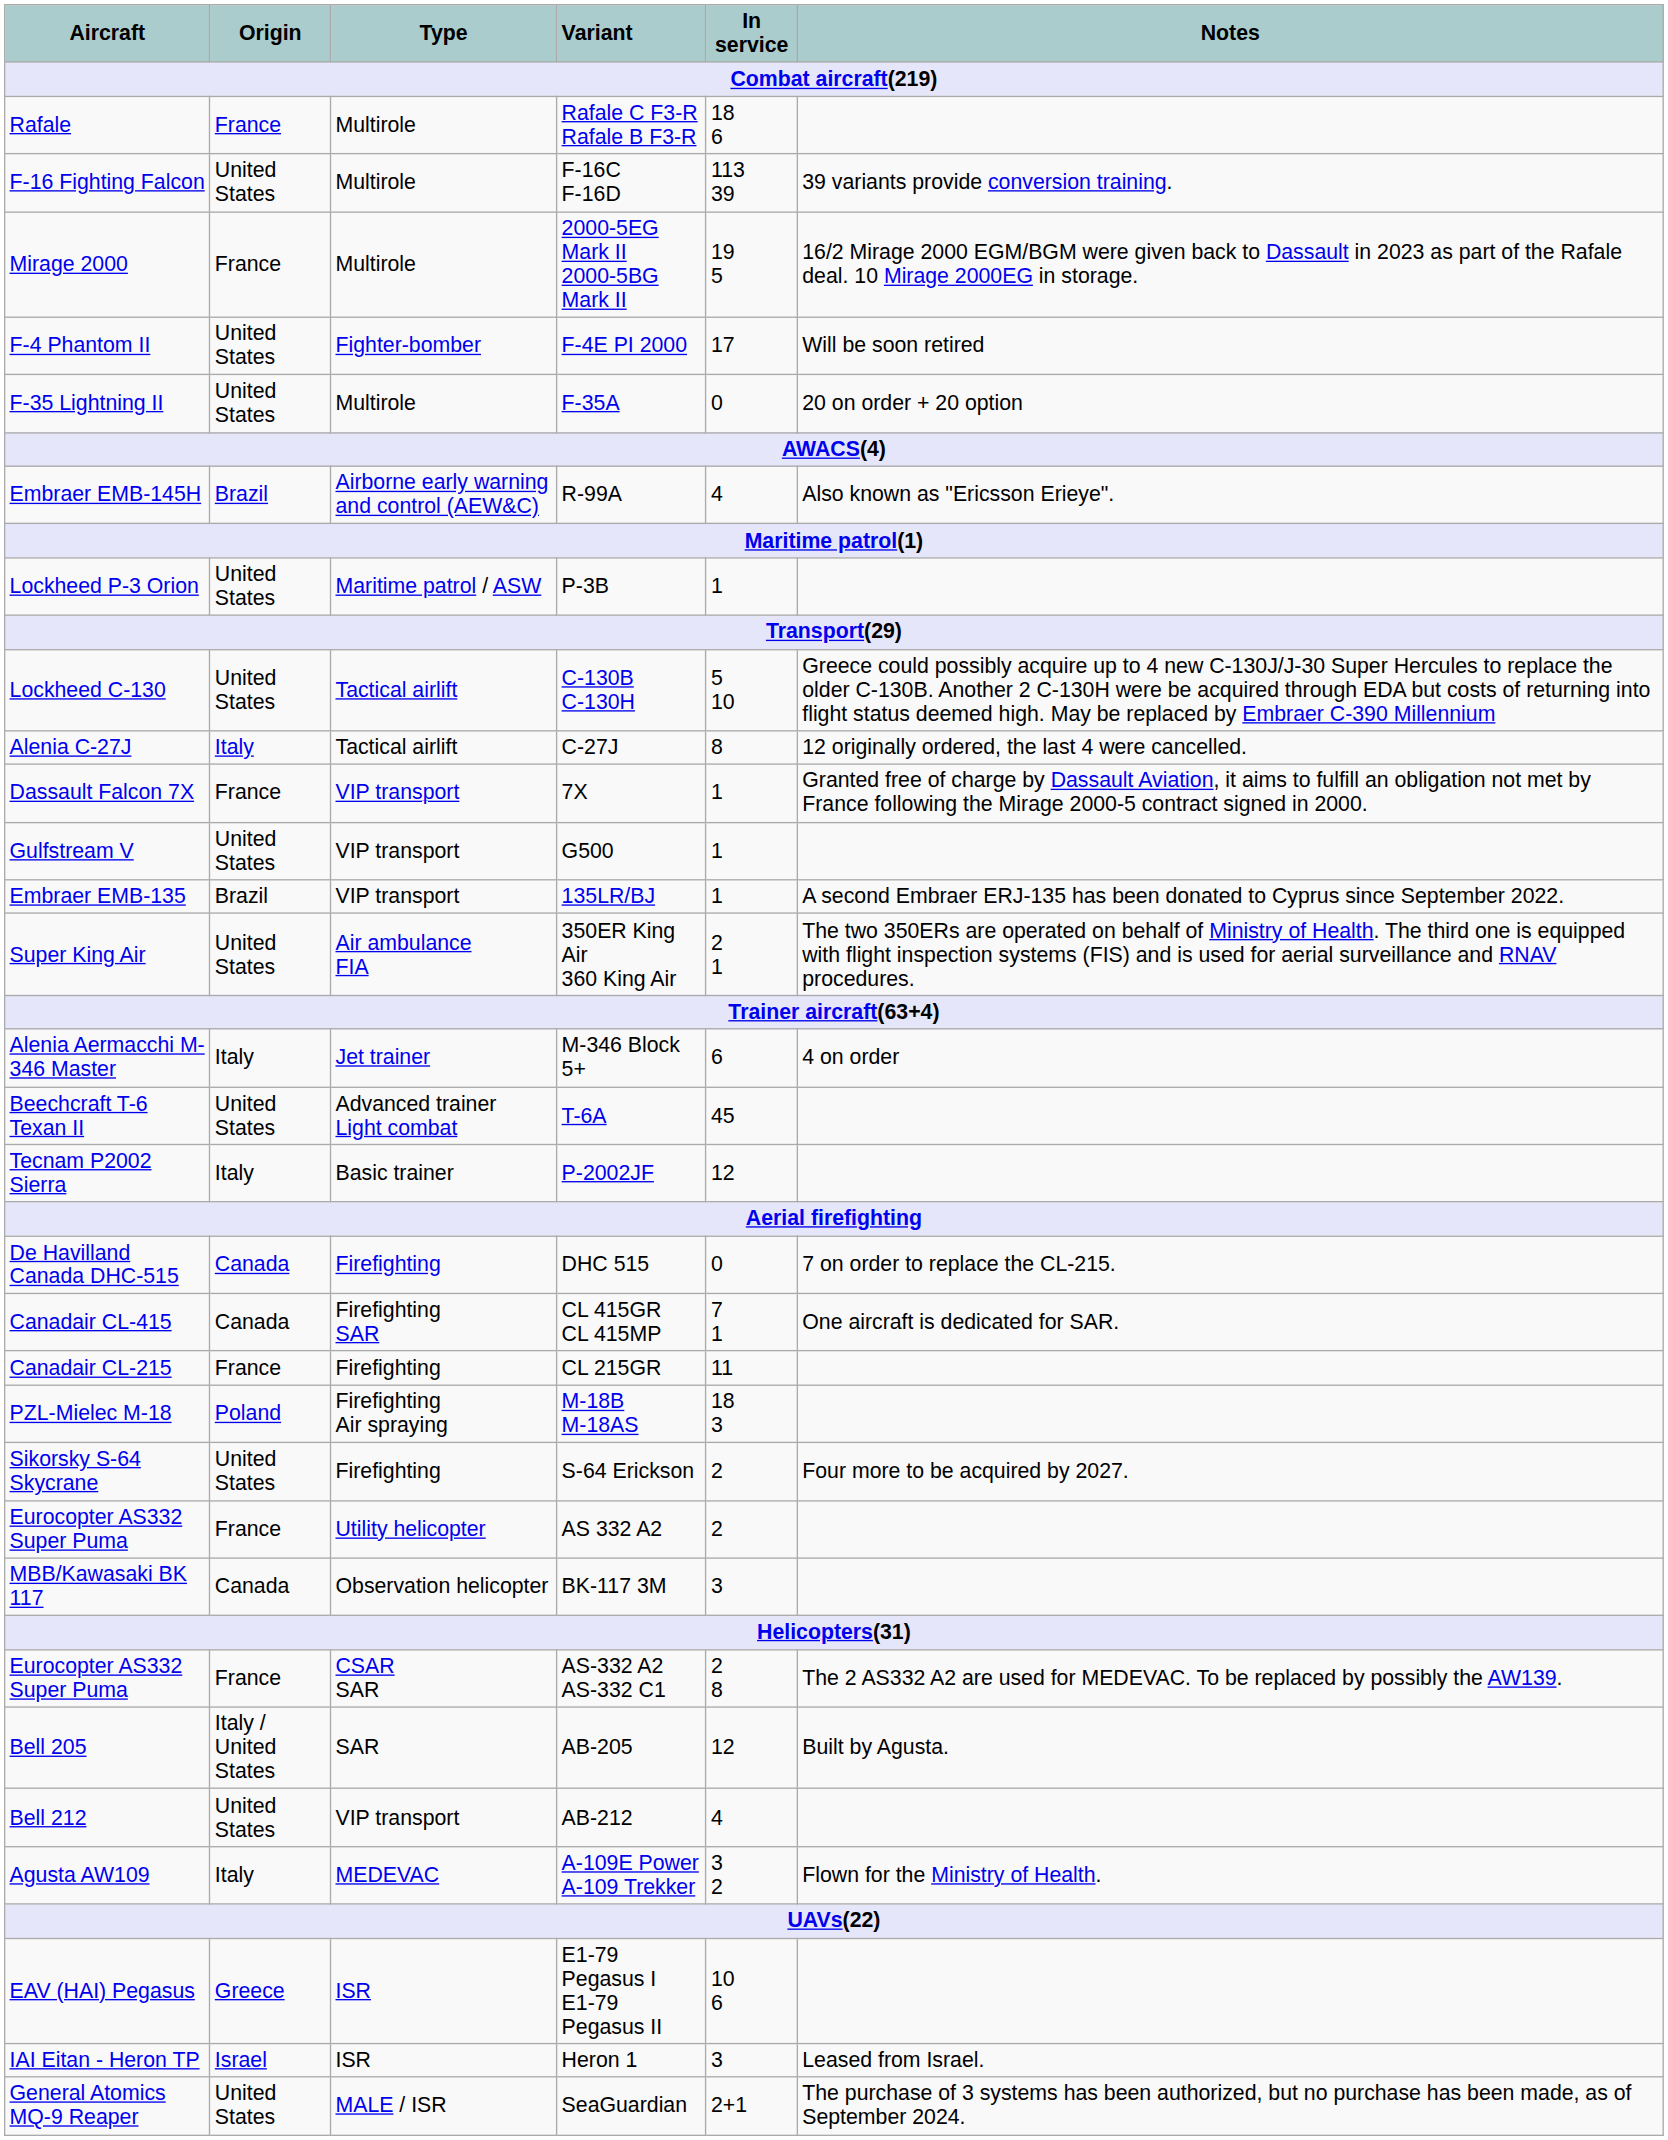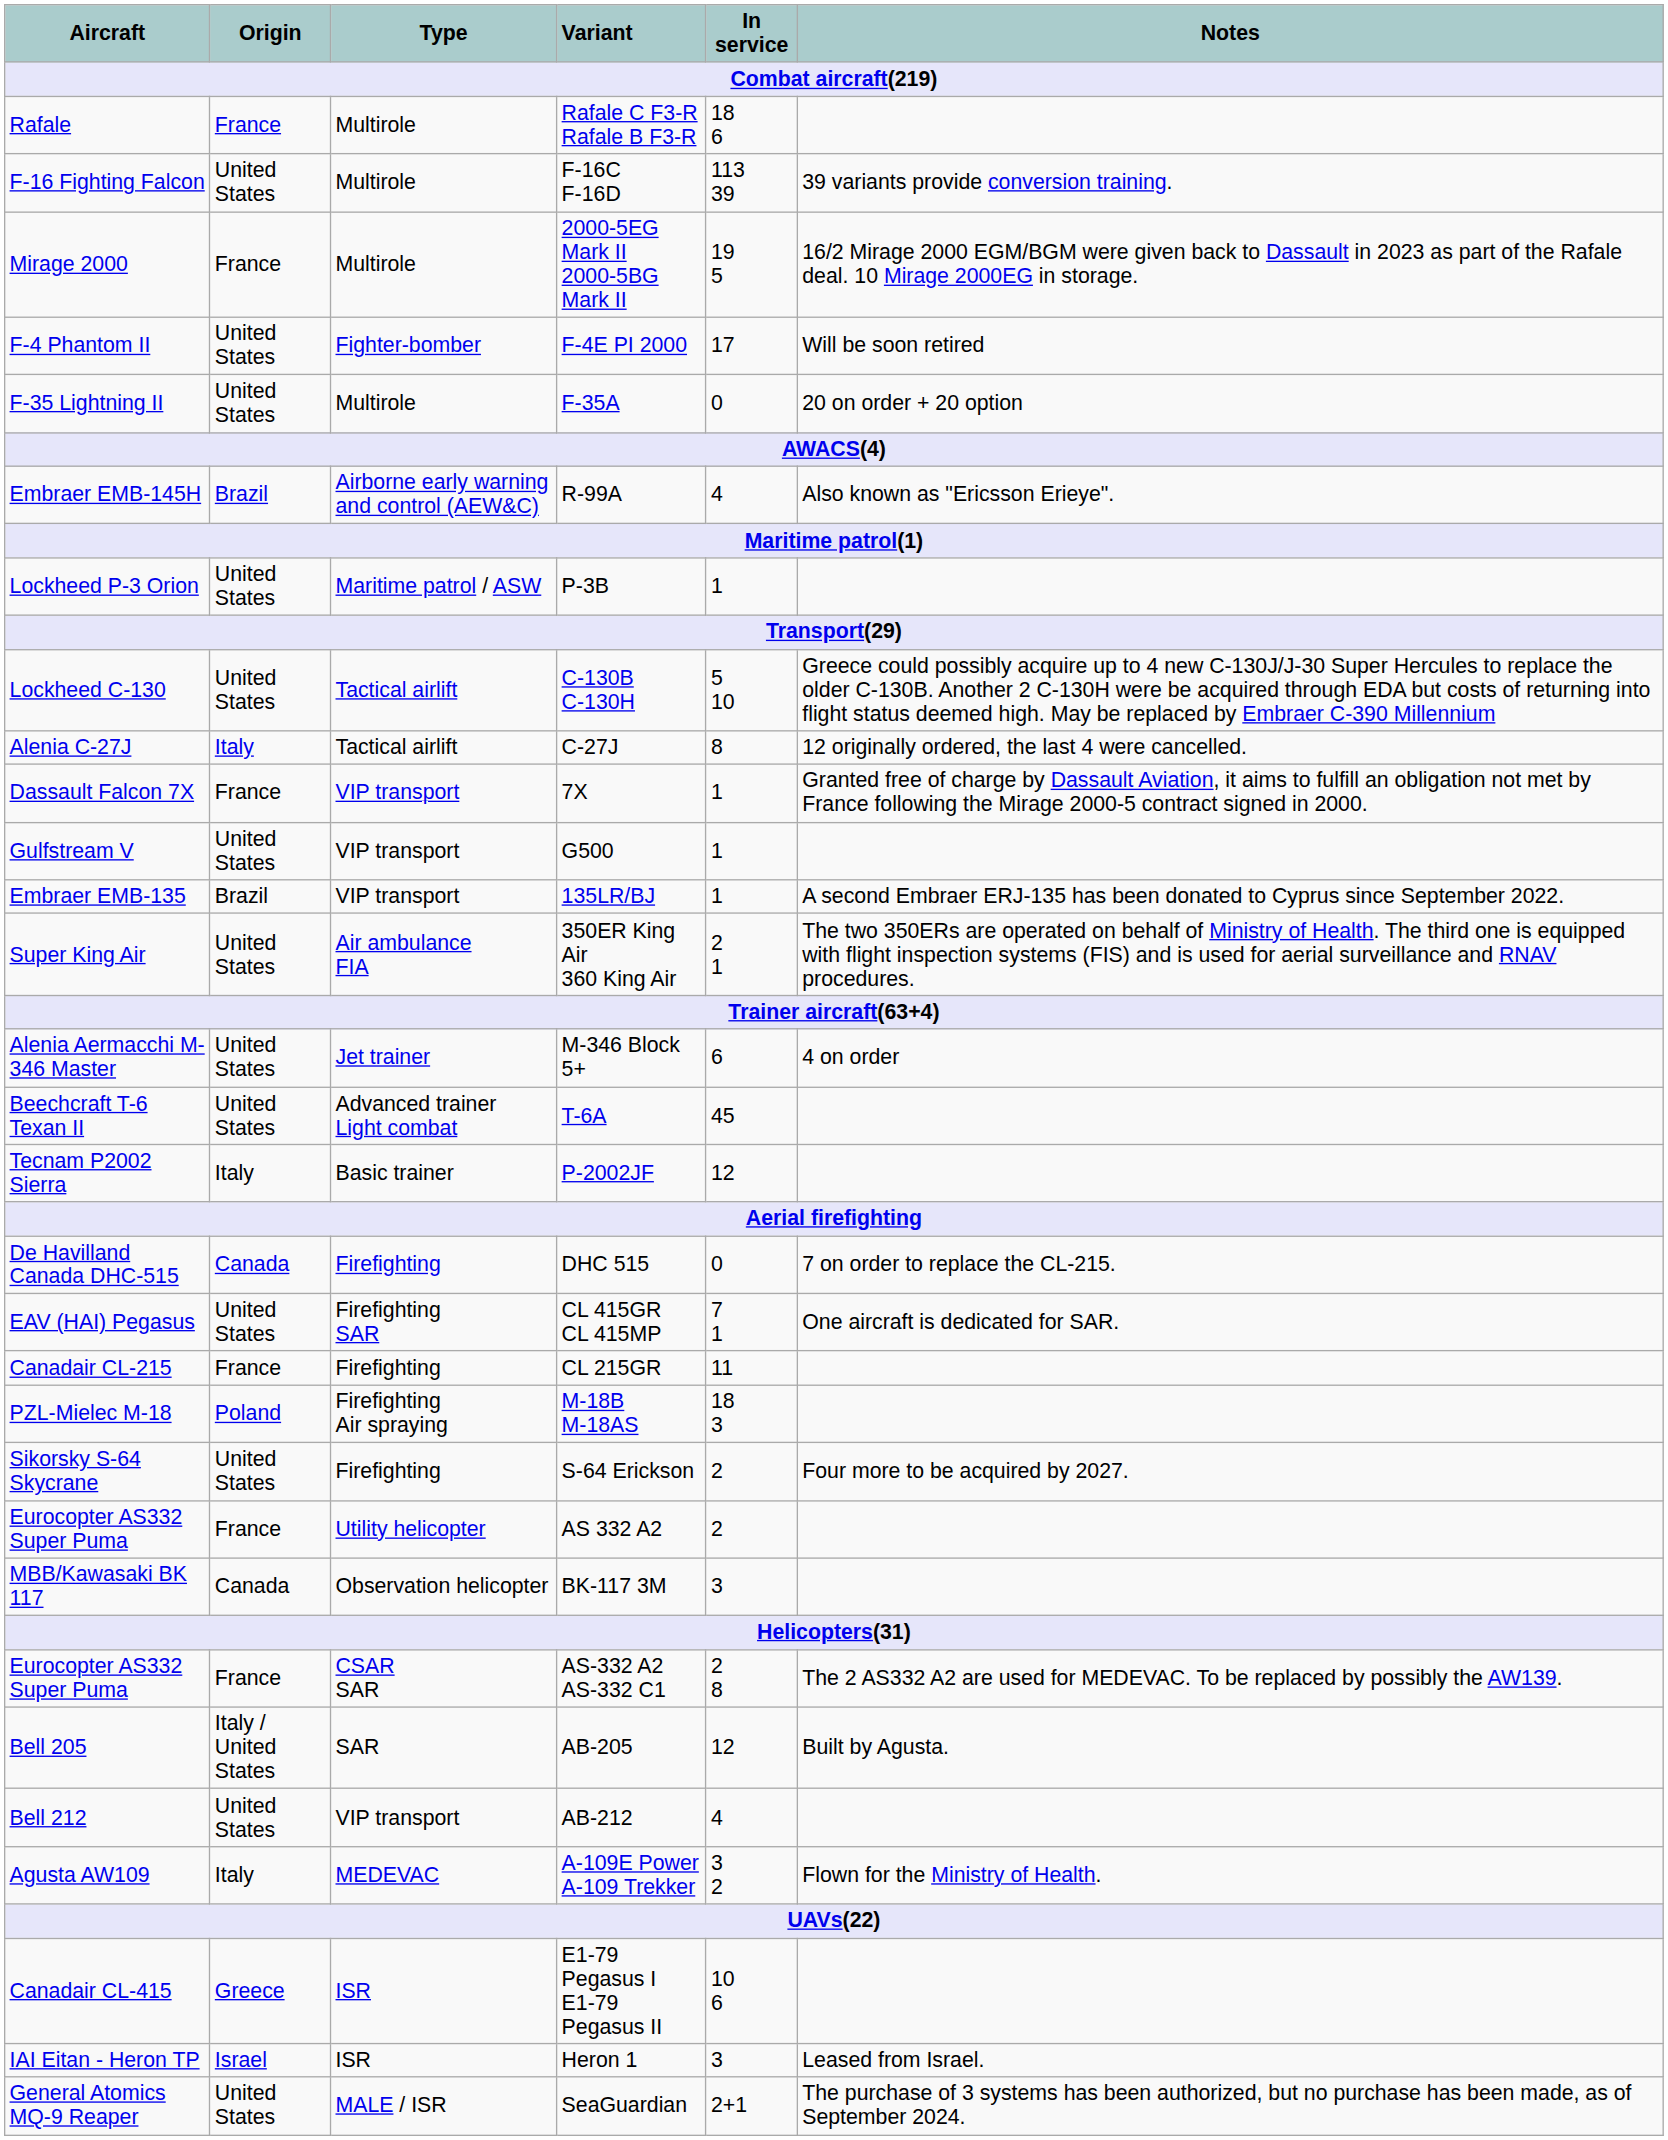(234, 1057) Italy -> (246, 1057) United States
(91, 1322) Canadair CL-415 -> (102, 1322) EAV (HAI) Pegasus
(252, 1322) Canada -> (246, 1322) United States
(102, 1990) EAV (HAI) Pegasus -> (91, 1990) Canadair CL-415
